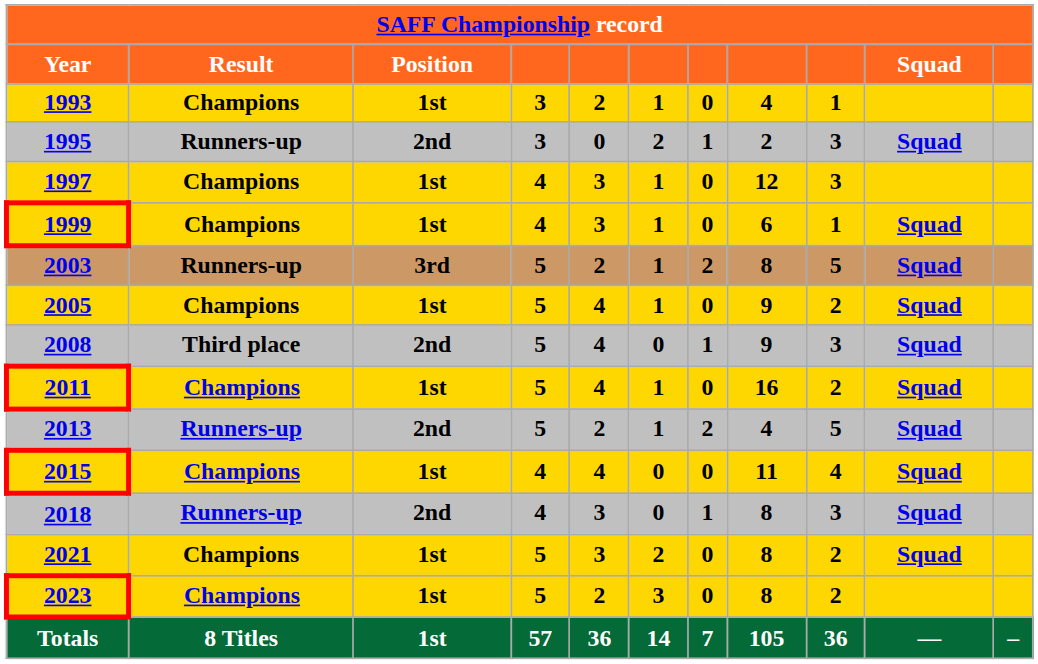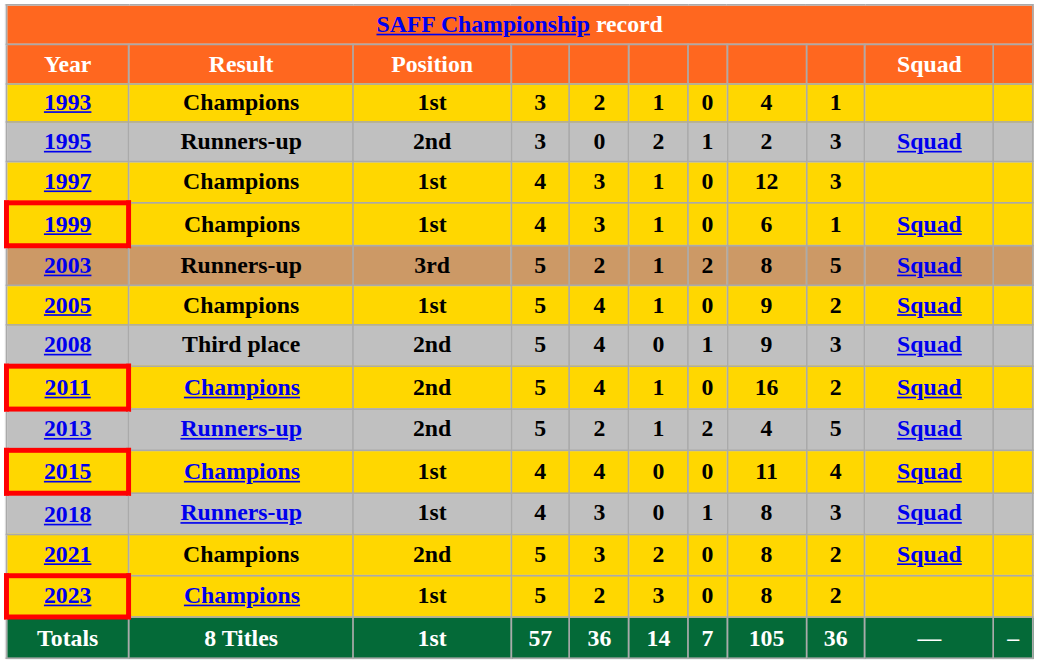(432, 387) 1st -> (432, 387) 2nd
(432, 513) 2nd -> (432, 513) 1st
(432, 554) 1st -> (432, 554) 2nd
